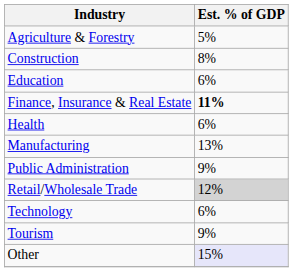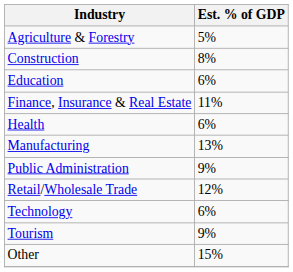(211, 102) bold -> (210, 102) normal
(210, 189) lightgrey background -> (210, 189) no background
(210, 255) lavender background -> (210, 255) no background
